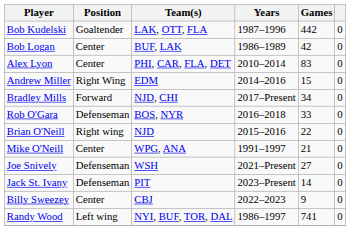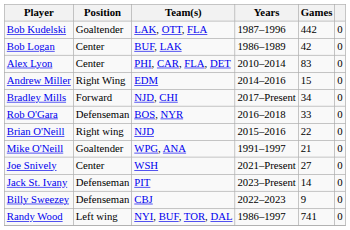(90, 149) Center -> (100, 149) Goaltender
(103, 166) Defenseman -> (90, 166) Center
(90, 200) Center -> (103, 200) Defenseman
